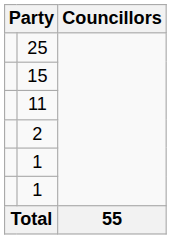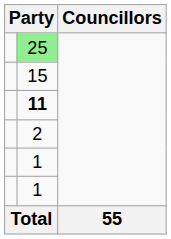(37, 47) no background -> (37, 47) lightgreen background
(37, 104) normal -> (37, 104) bold
